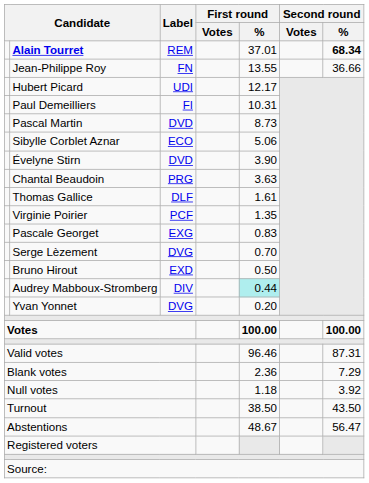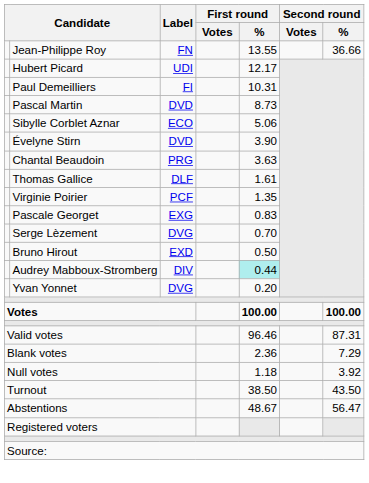- row: (48, 50)
